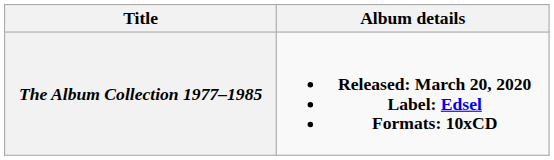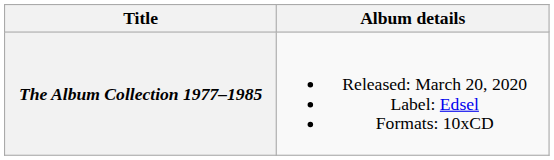(413, 104) bold -> (413, 104) normal
